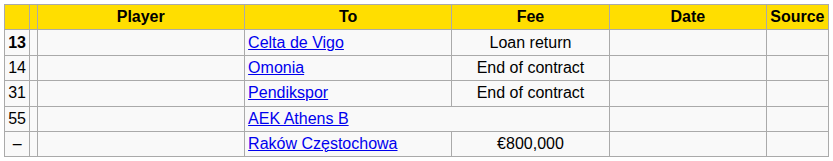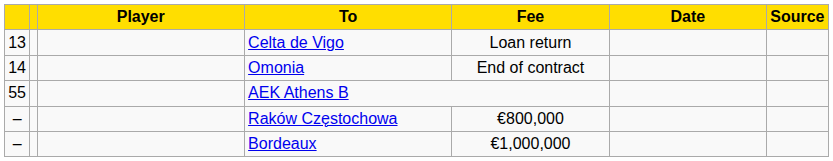(17, 42) bold -> (17, 42) normal
- row: (288, 93)
+ row: (282, 144)
